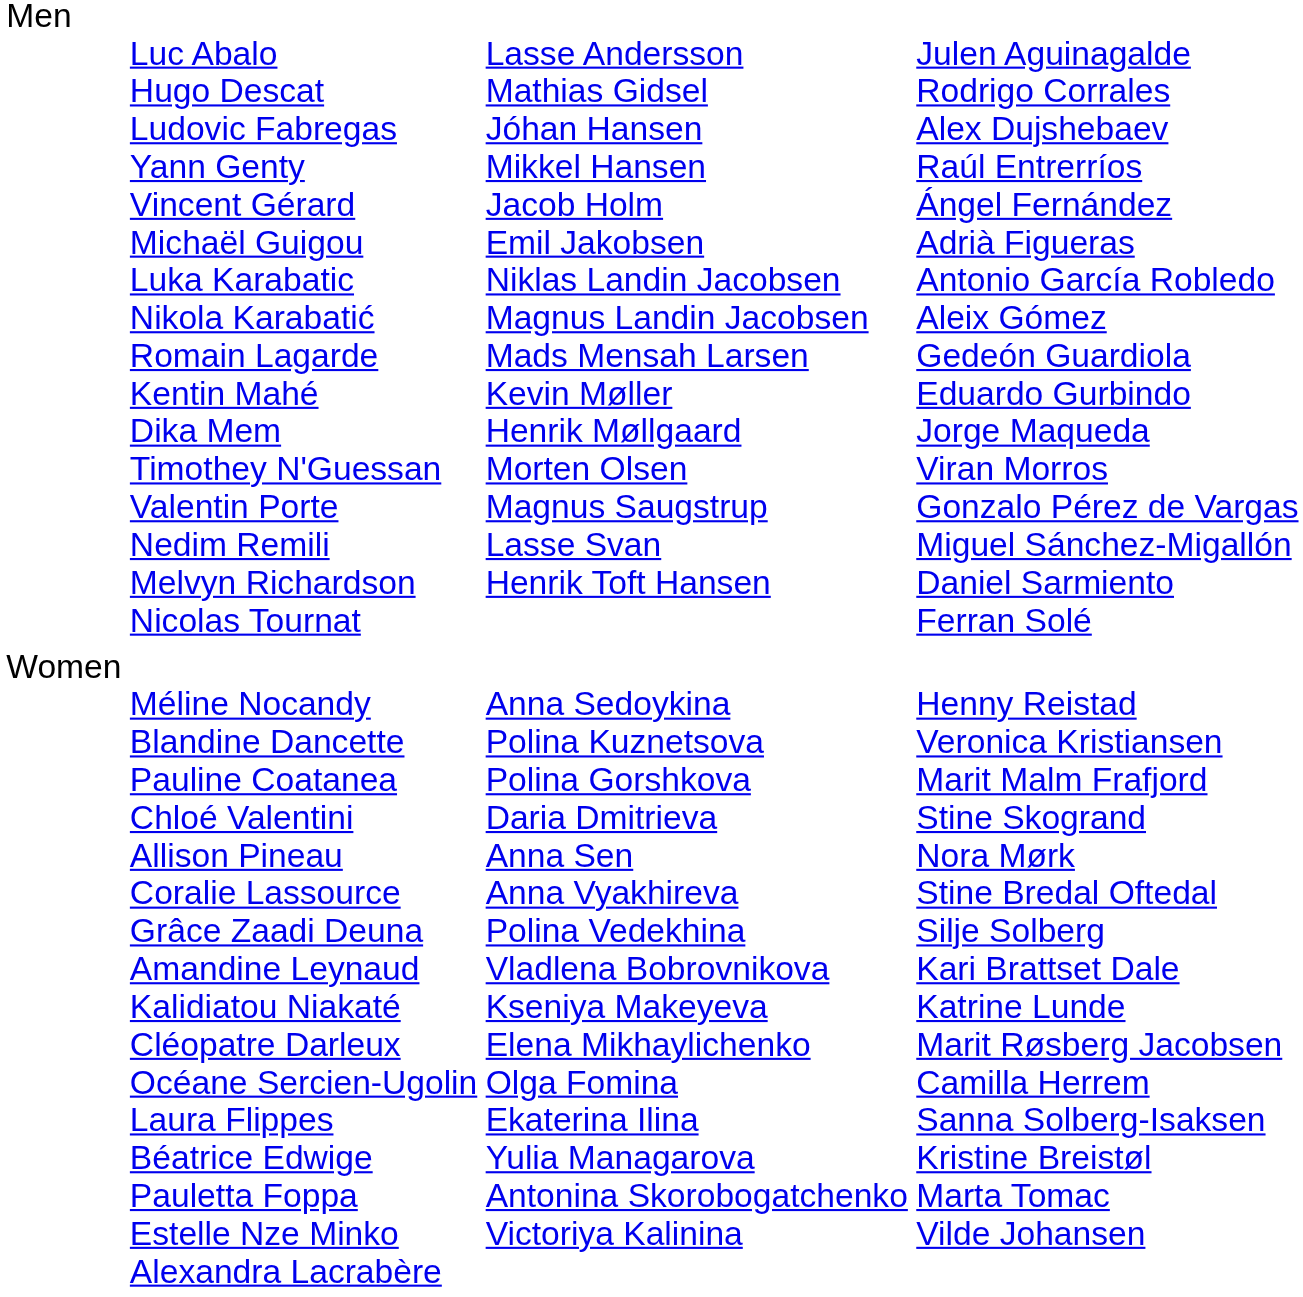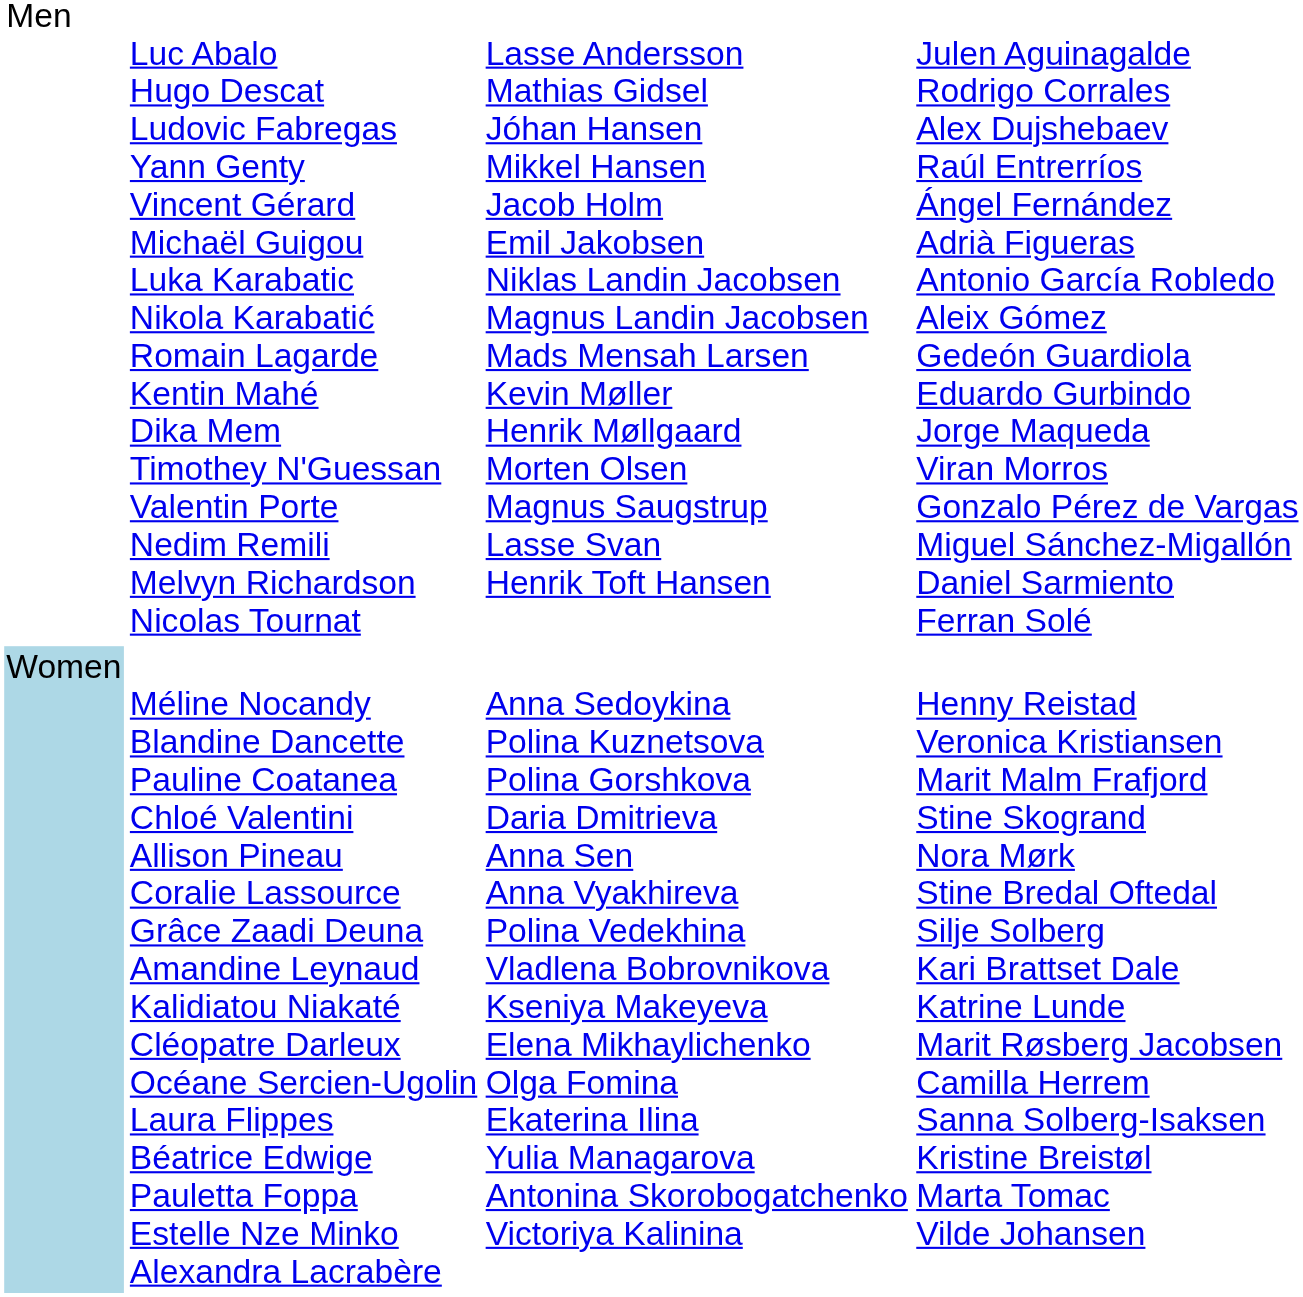(64, 666) no background -> (64, 666) lightblue background
